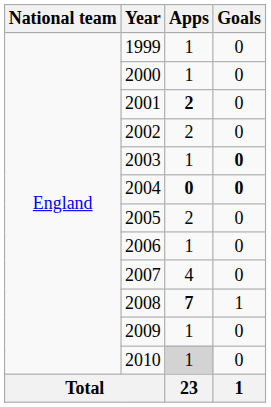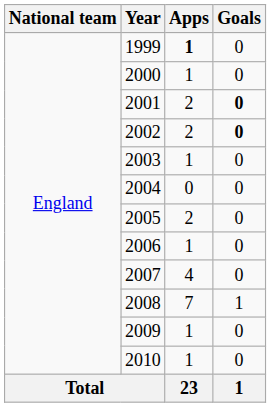(189, 47) normal -> (189, 47) bold
(189, 103) bold -> (189, 103) normal
(239, 103) normal -> (239, 103) bold
(239, 132) normal -> (239, 132) bold
(239, 160) bold -> (239, 160) normal
(189, 189) bold -> (189, 189) normal
(239, 189) bold -> (239, 189) normal
(189, 302) bold -> (189, 302) normal
(189, 359) lightgrey background -> (189, 359) no background
